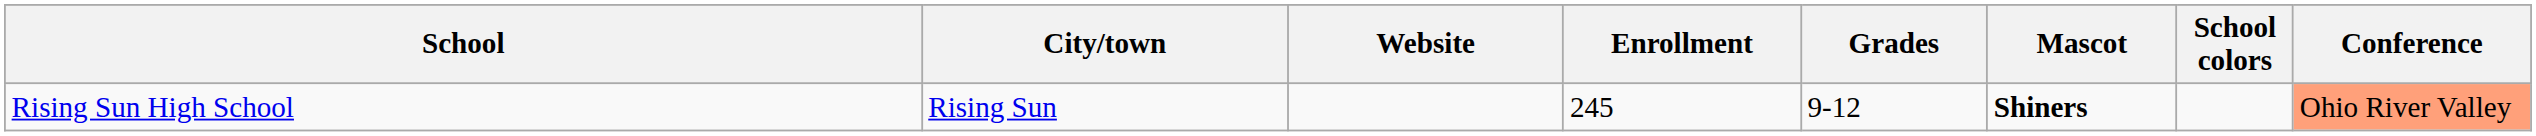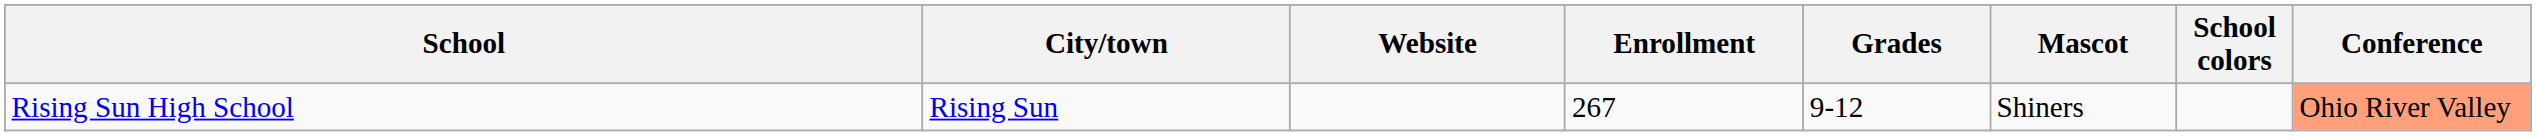(1592, 106) 245 -> (1594, 106) 267
(2041, 106) bold -> (2040, 106) normal
